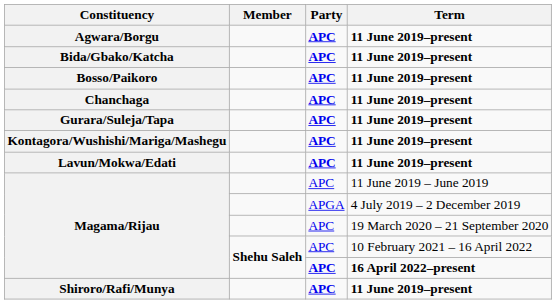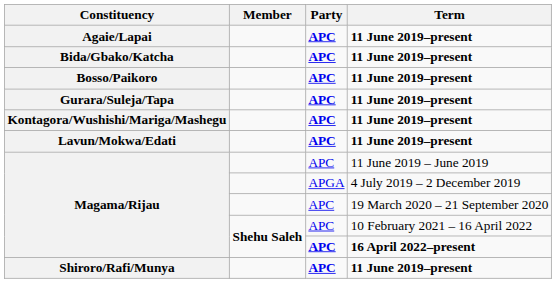+ row: (117, 36)
- row: (117, 36)
- row: (117, 99)
